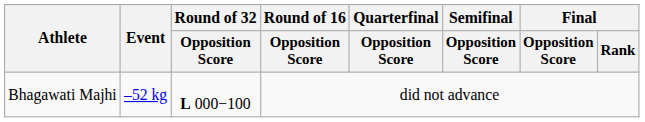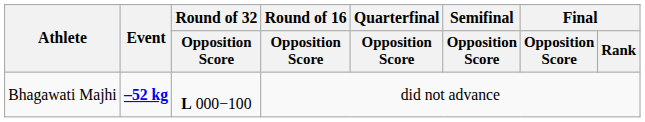(146, 94) normal -> (146, 94) bold
